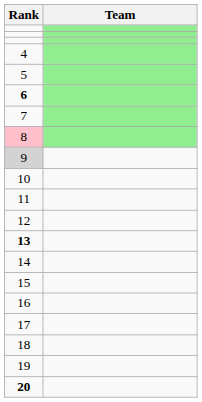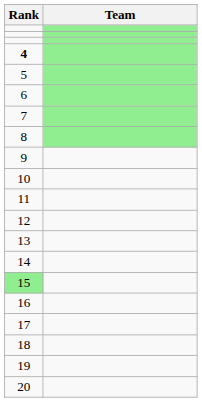(24, 53) normal -> (24, 53) bold
(24, 95) bold -> (24, 95) normal
(24, 137) pink background -> (24, 137) no background
(24, 157) lightgrey background -> (24, 157) no background
(24, 241) bold -> (24, 241) normal
(24, 282) no background -> (24, 282) lightgreen background
(24, 386) bold -> (24, 386) normal
